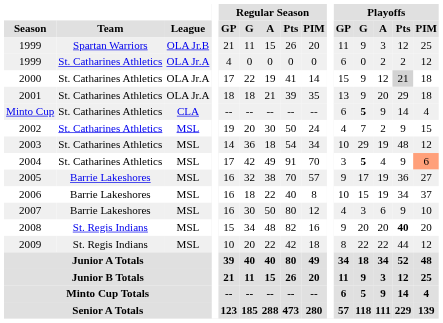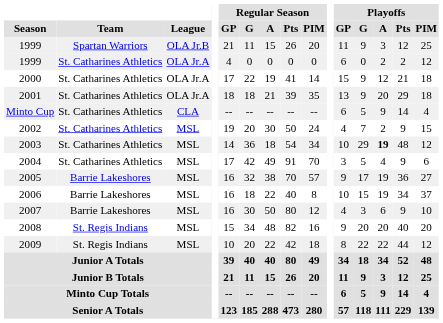(403, 78) lightgrey background -> (403, 78) no background
(363, 111) bold -> (363, 111) normal
(383, 144) normal -> (383, 144) bold
(363, 161) bold -> (363, 161) normal
(426, 161) lightsalmon background -> (426, 161) no background
(403, 227) bold -> (403, 227) normal
